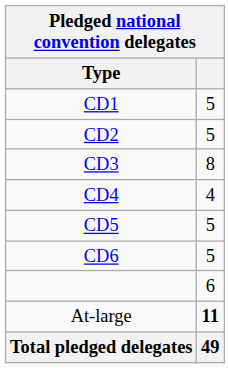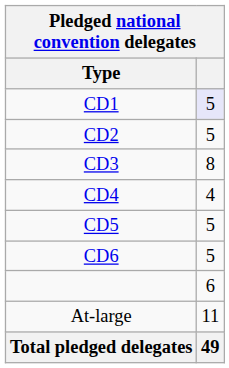(210, 103) no background -> (210, 103) lavender background
(210, 316) bold -> (210, 316) normal
